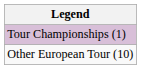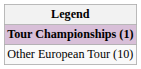(67, 34) normal -> (70, 34) bold
